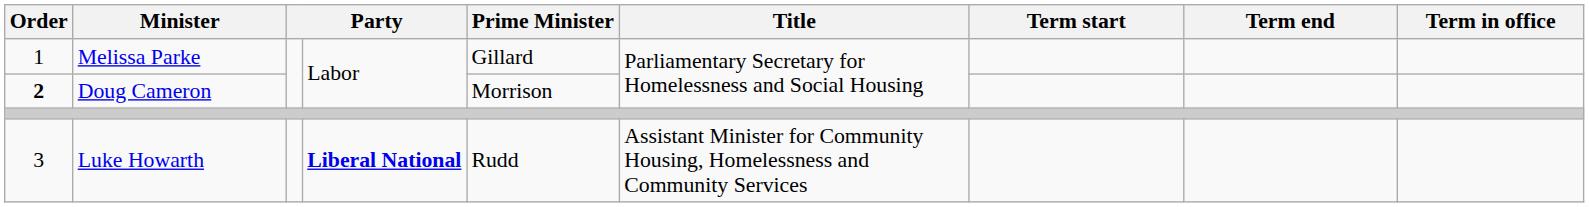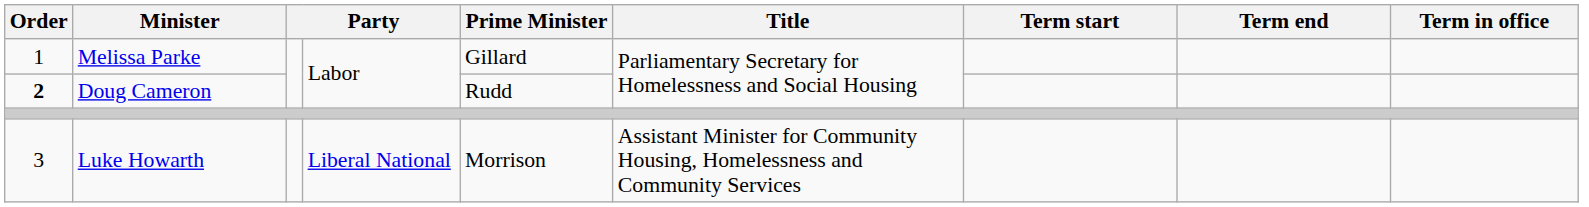(512, 90) Morrison -> (489, 90) Rudd
(384, 159) bold -> (379, 159) normal
(495, 159) Rudd -> (506, 159) Morrison
